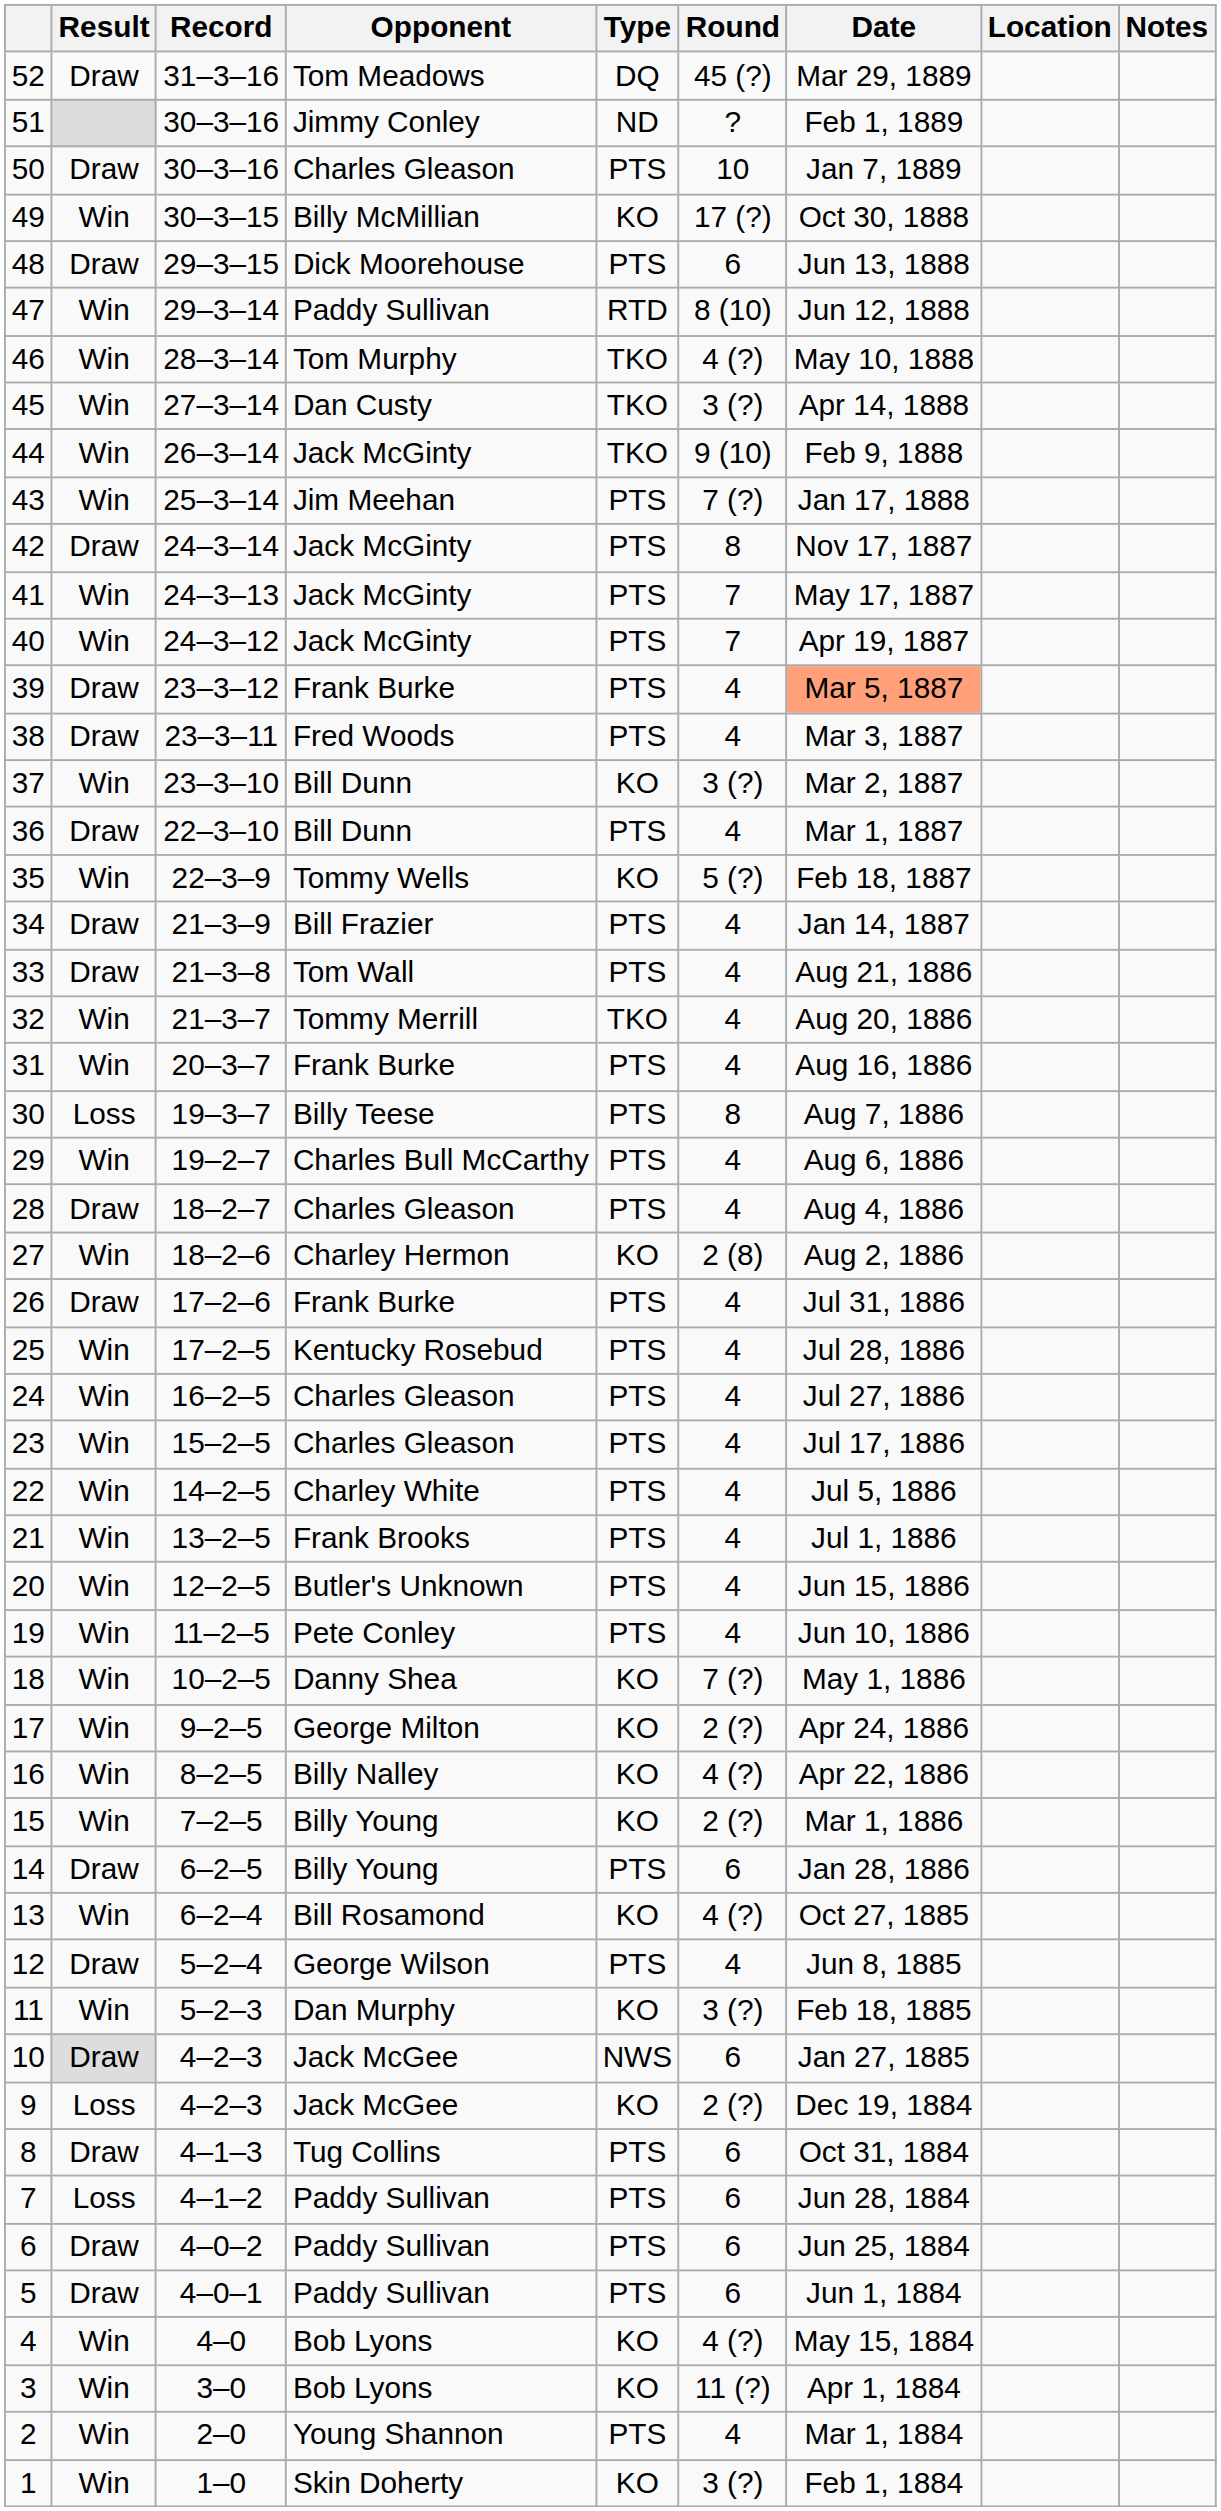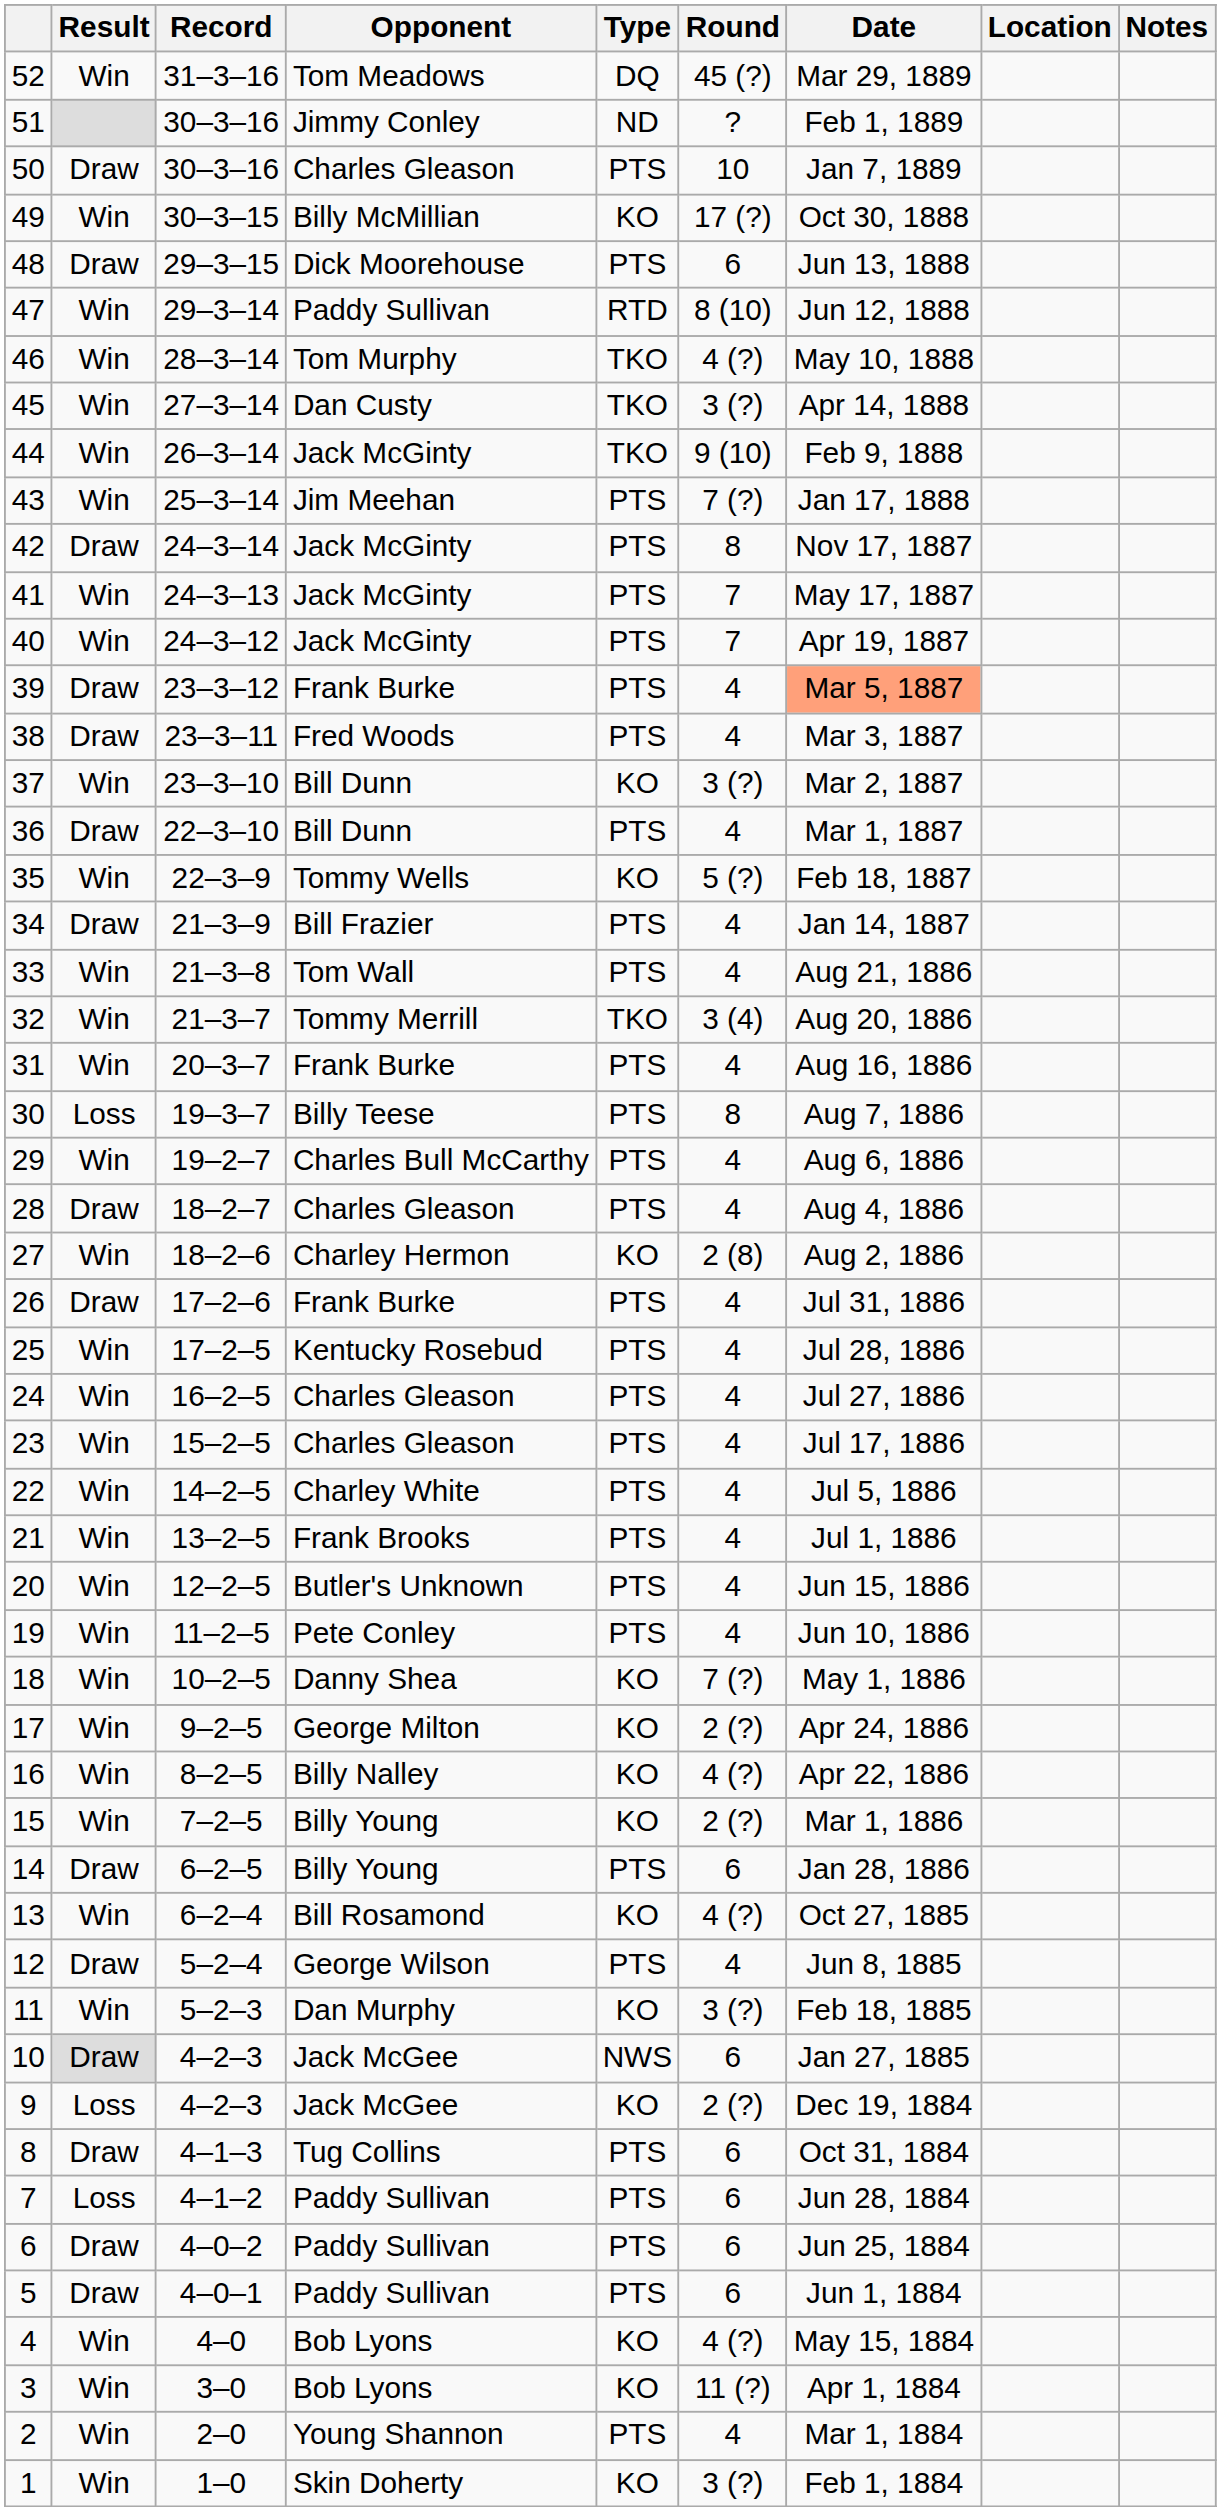(104, 75) Draw -> (104, 75) Win
(104, 972) Draw -> (104, 972) Win
(733, 1019) 4 -> (733, 1019) 3 (4)
